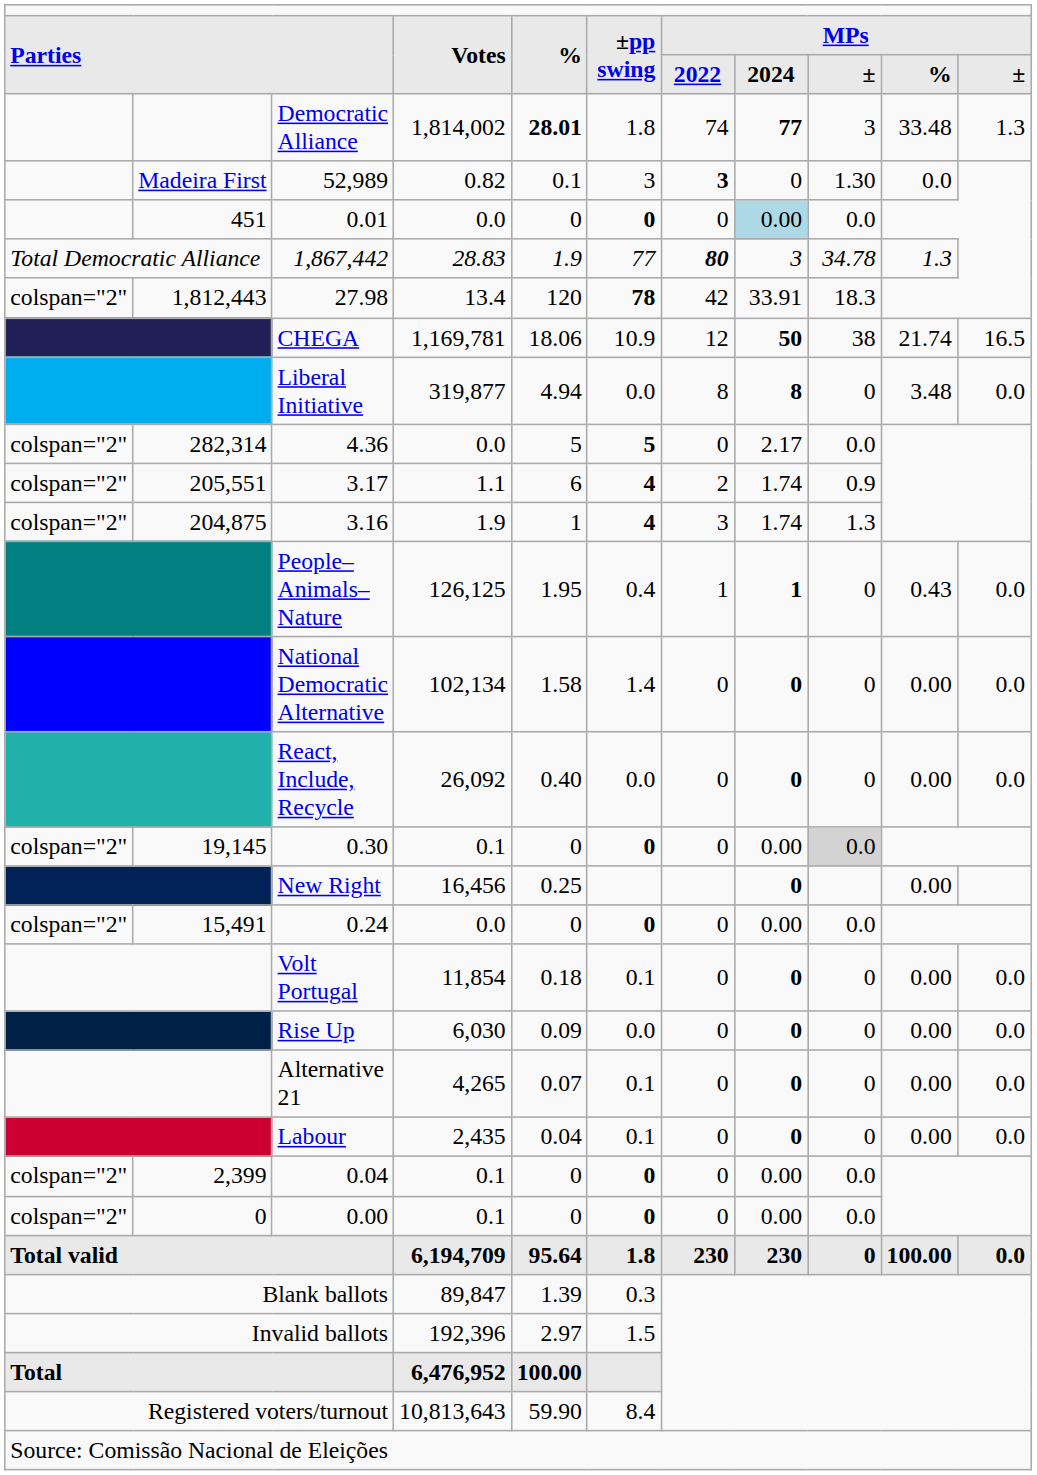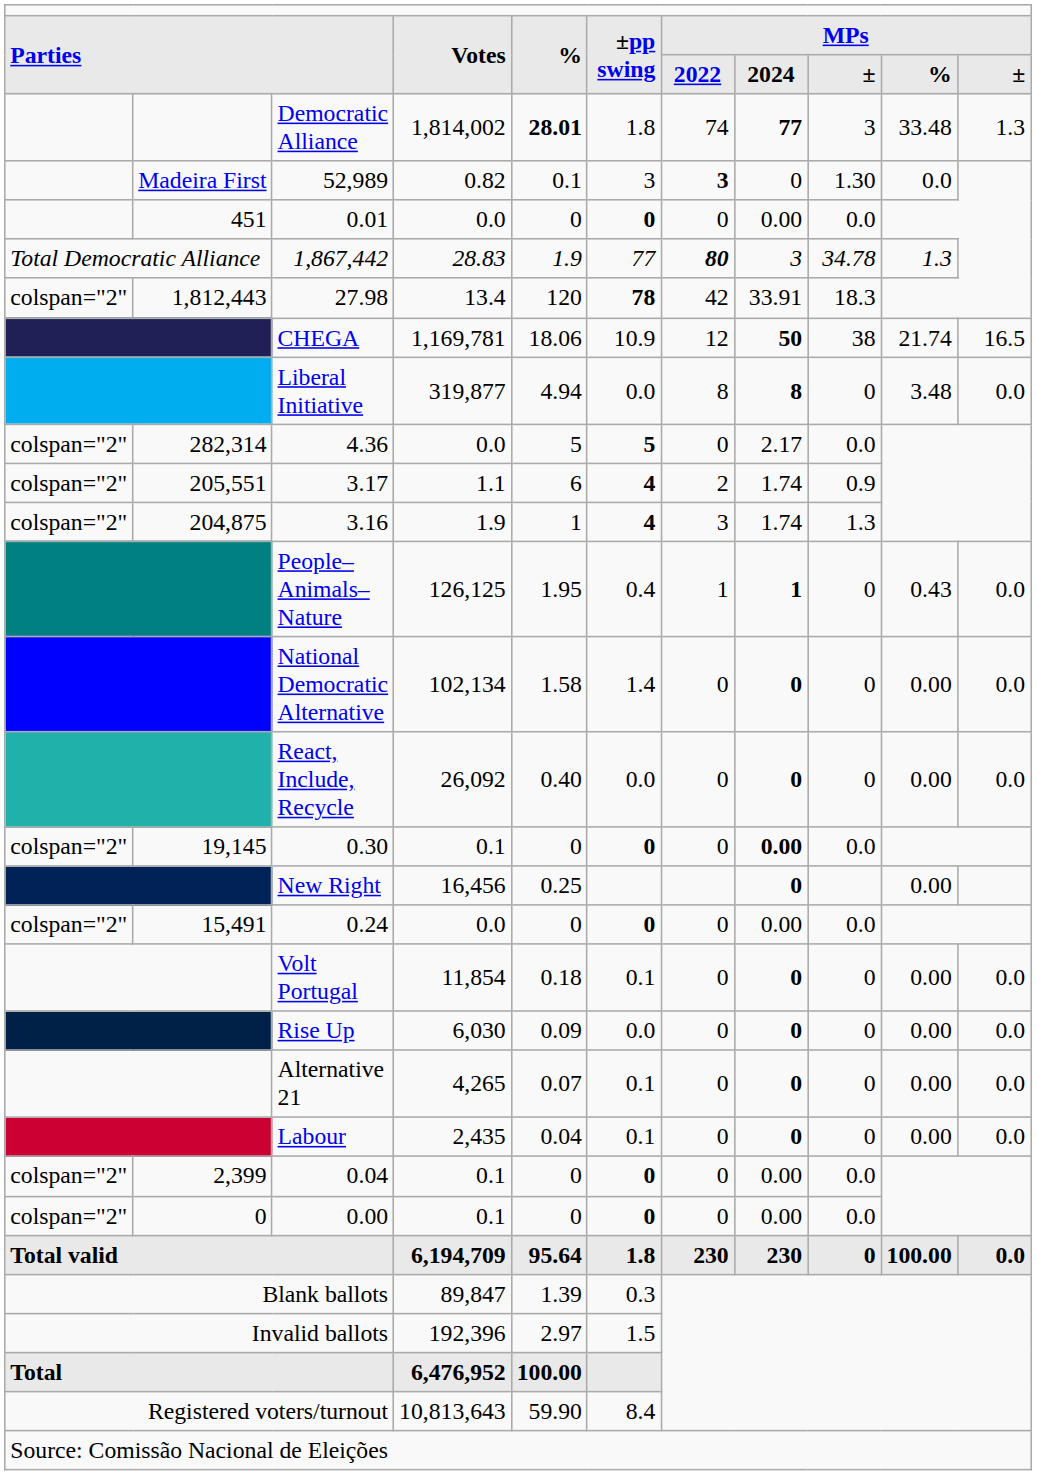(781, 219) lightblue background -> (781, 219) no background
(781, 846) normal -> (781, 846) bold
(861, 846) lightgrey background -> (861, 846) no background
